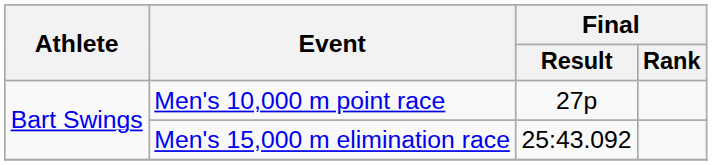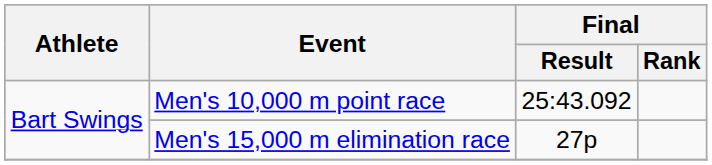(577, 101) 27p -> (577, 101) 25:43.092
(577, 140) 25:43.092 -> (577, 140) 27p
